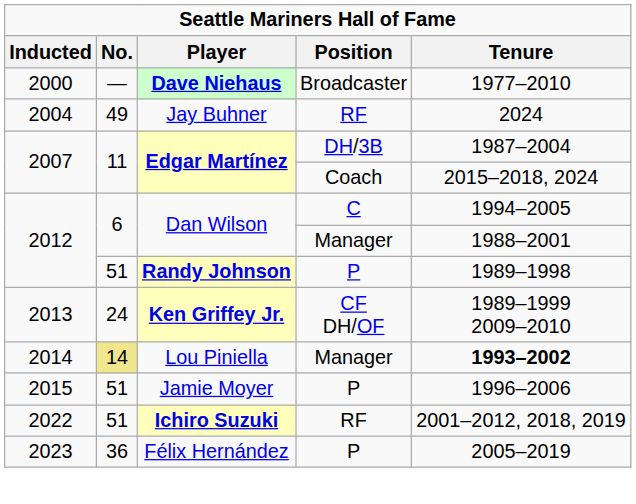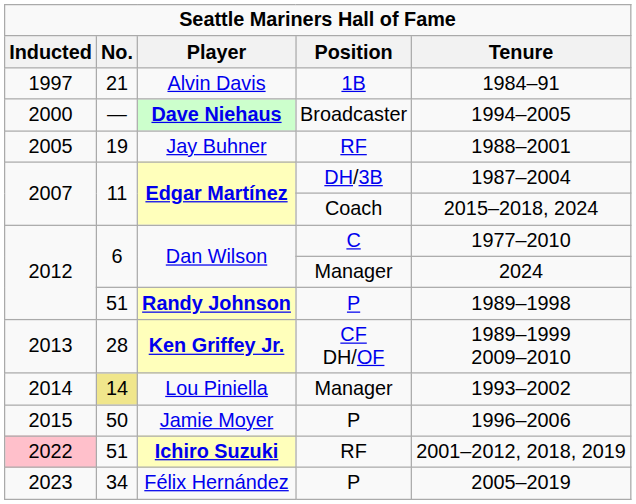+ row: (217, 83)
(521, 83) 1977–2010 -> (521, 114) 1994–2005
(51, 114) 2004 -> (51, 146) 2005
(117, 114) 49 -> (117, 146) 19
(521, 114) 2024 -> (521, 146) 1988–2001
(521, 209) 1994–2005 -> (521, 240) 1977–2010
(521, 240) 1988–2001 -> (521, 271) 2024
(117, 314) 24 -> (117, 346) 28
(521, 357) bold -> (521, 388) normal
(117, 388) 51 -> (117, 420) 50
(51, 420) no background -> (51, 451) pink background
(117, 451) 36 -> (117, 483) 34
